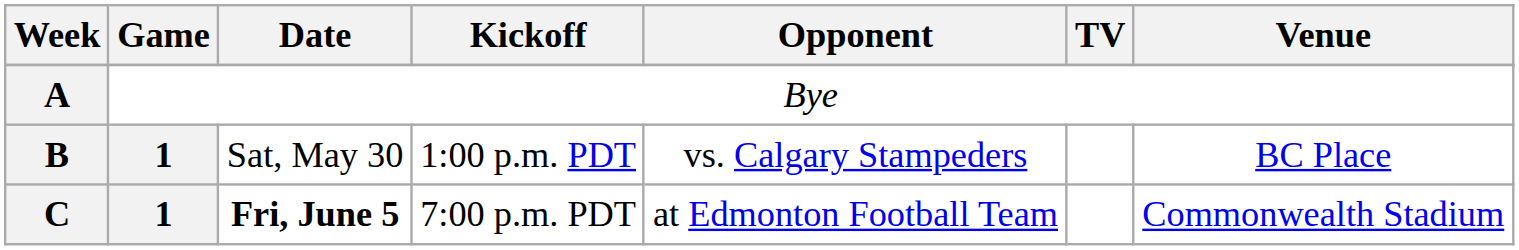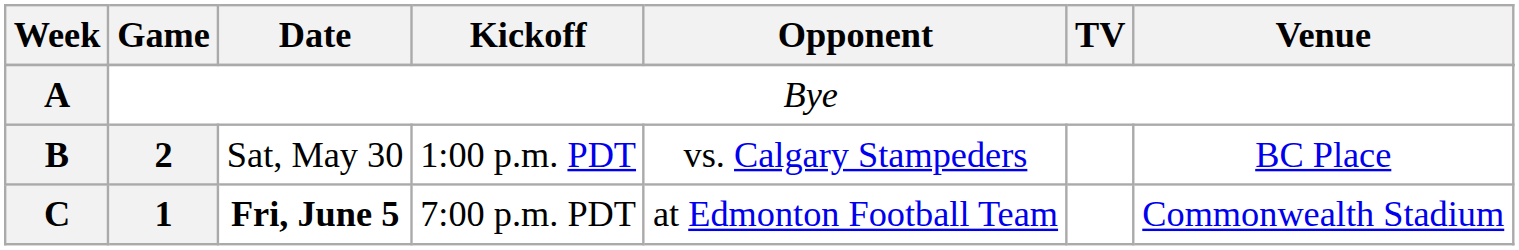(164, 154) 1 -> (164, 154) 2
